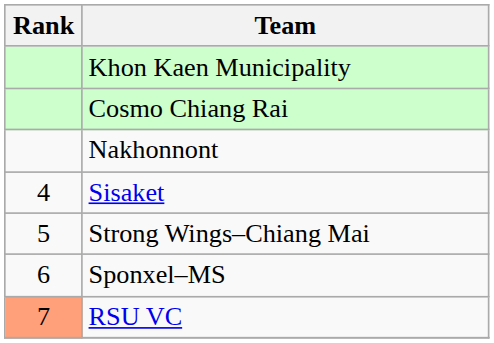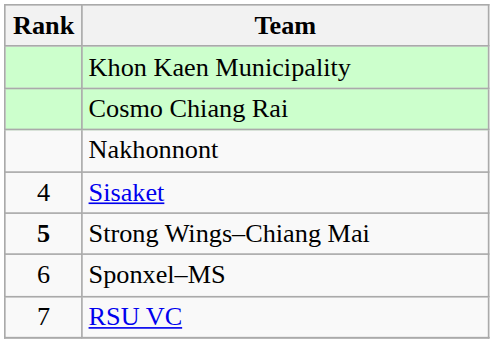(44, 233) normal -> (44, 233) bold
(44, 316) lightsalmon background -> (44, 316) no background
